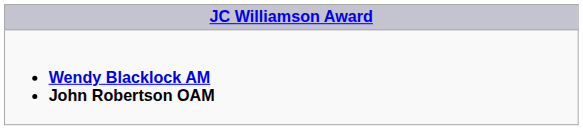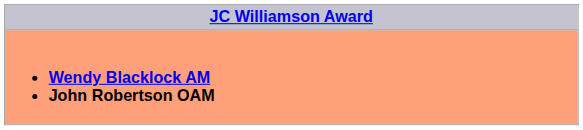(291, 86) no background -> (291, 86) lightsalmon background
